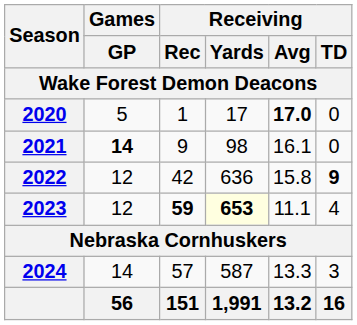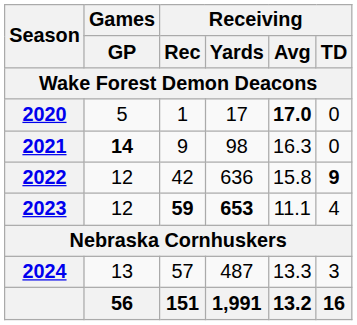(292, 146) 16.1 -> (292, 146) 16.3
(237, 209) lightyellow background -> (237, 209) no background
(122, 271) 14 -> (122, 271) 13
(237, 271) 587 -> (237, 271) 487
